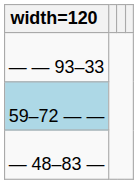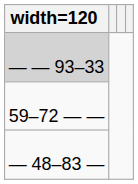(57, 67) no background -> (57, 67) lightgrey background
(57, 115) lightblue background -> (57, 115) no background
